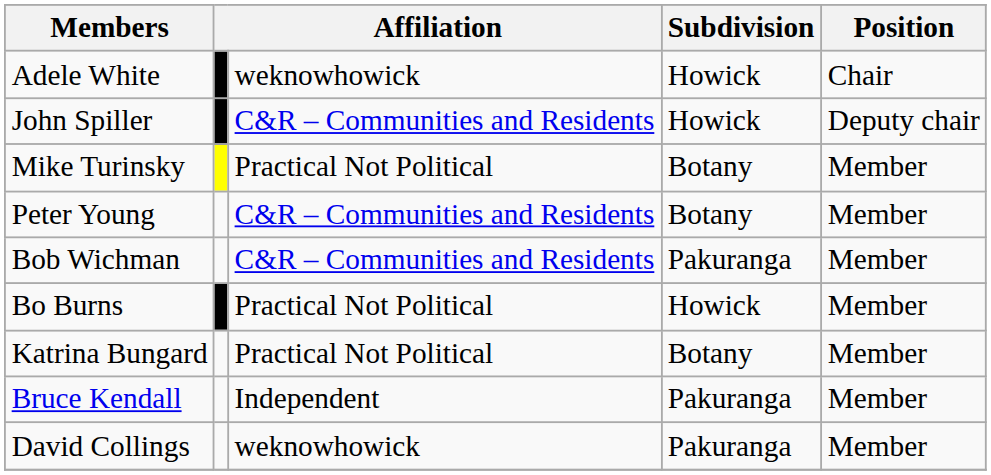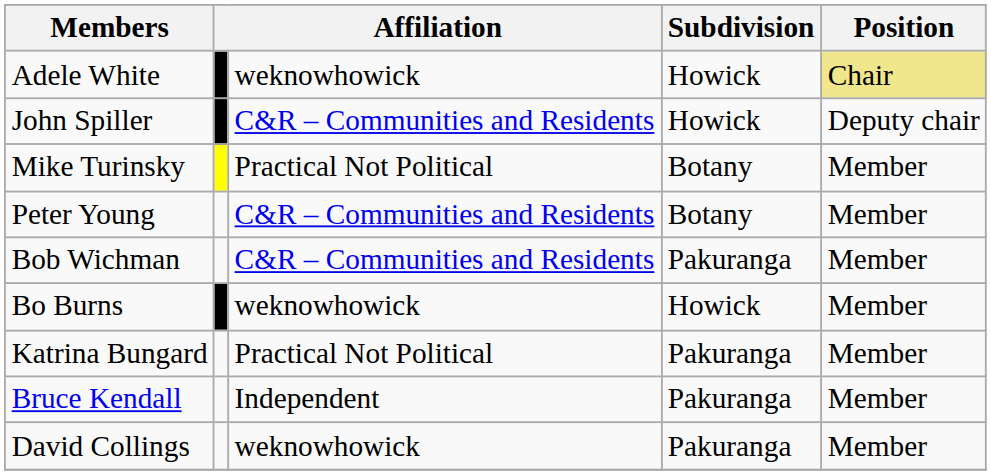(860, 74) no background -> (860, 74) khaki background
(364, 306) Practical Not Political -> (327, 306) weknowhowick
(710, 352) Botany -> (730, 352) Pakuranga
